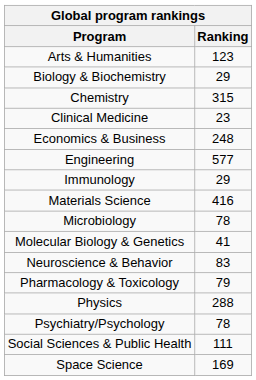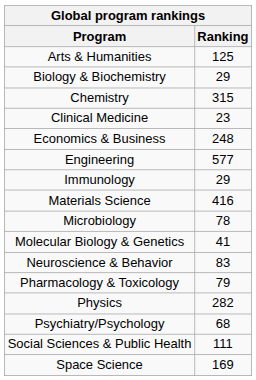(223, 56) 123 -> (223, 56) 125
(223, 303) 288 -> (223, 303) 282
(223, 324) 78 -> (223, 324) 68
